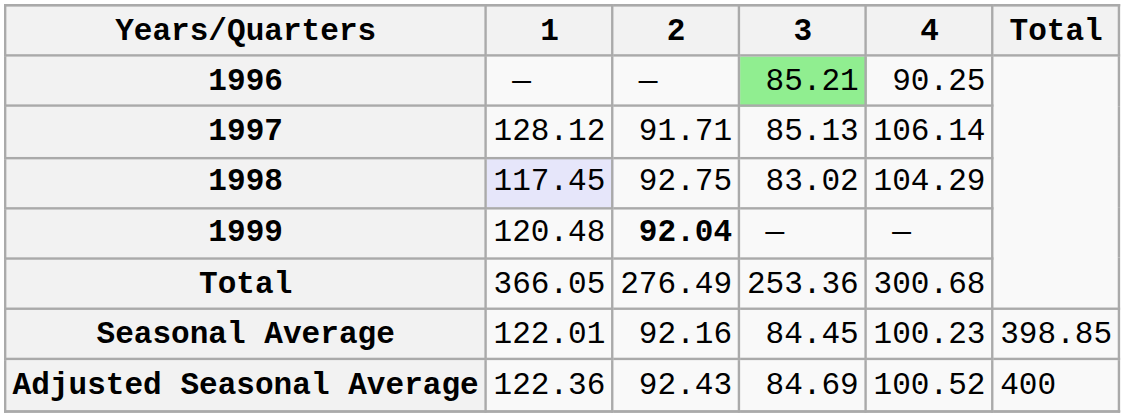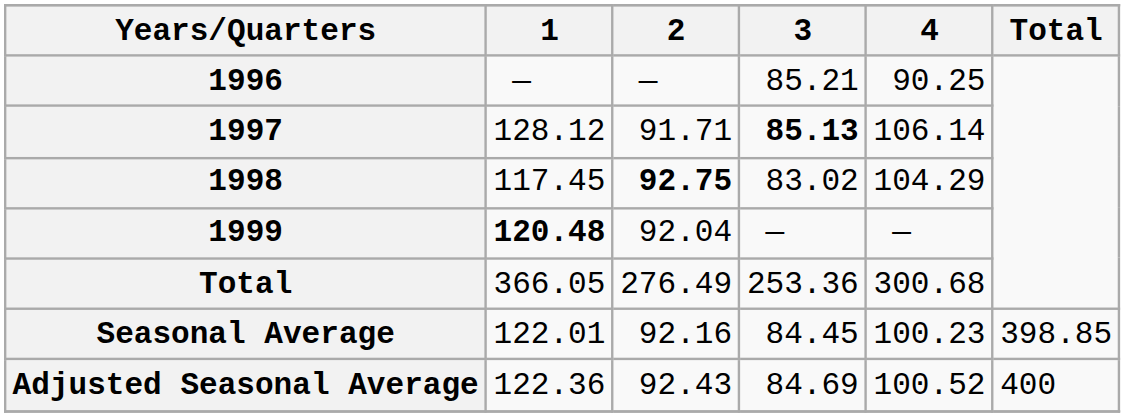(803, 81) lightgreen background -> (803, 81) no background
(803, 132) normal -> (803, 132) bold
(549, 182) lavender background -> (549, 182) no background
(676, 182) normal -> (676, 182) bold
(549, 233) normal -> (549, 233) bold
(676, 233) bold -> (676, 233) normal
